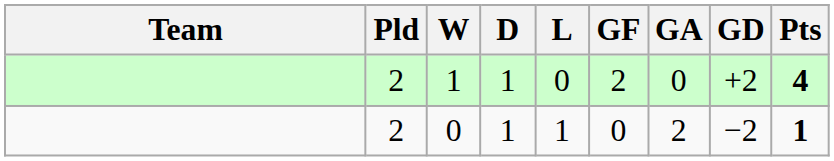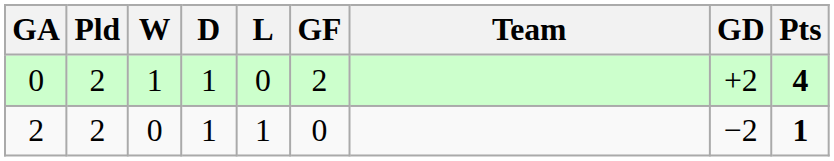columns swapped: (186, 29) <-> (679, 29)
